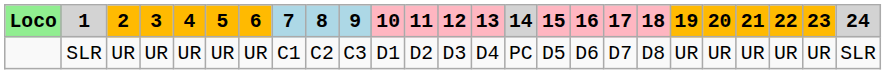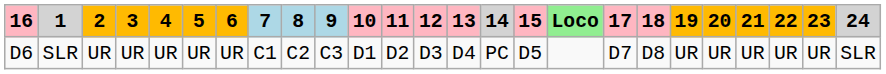columns swapped: (33, 21) <-> (587, 21)
